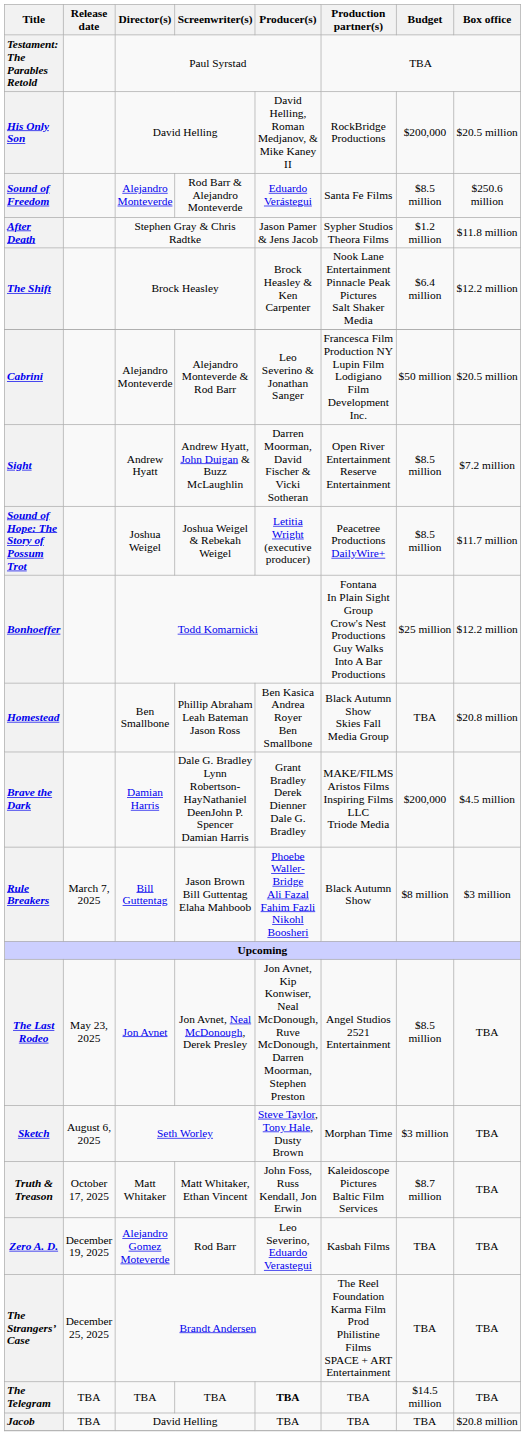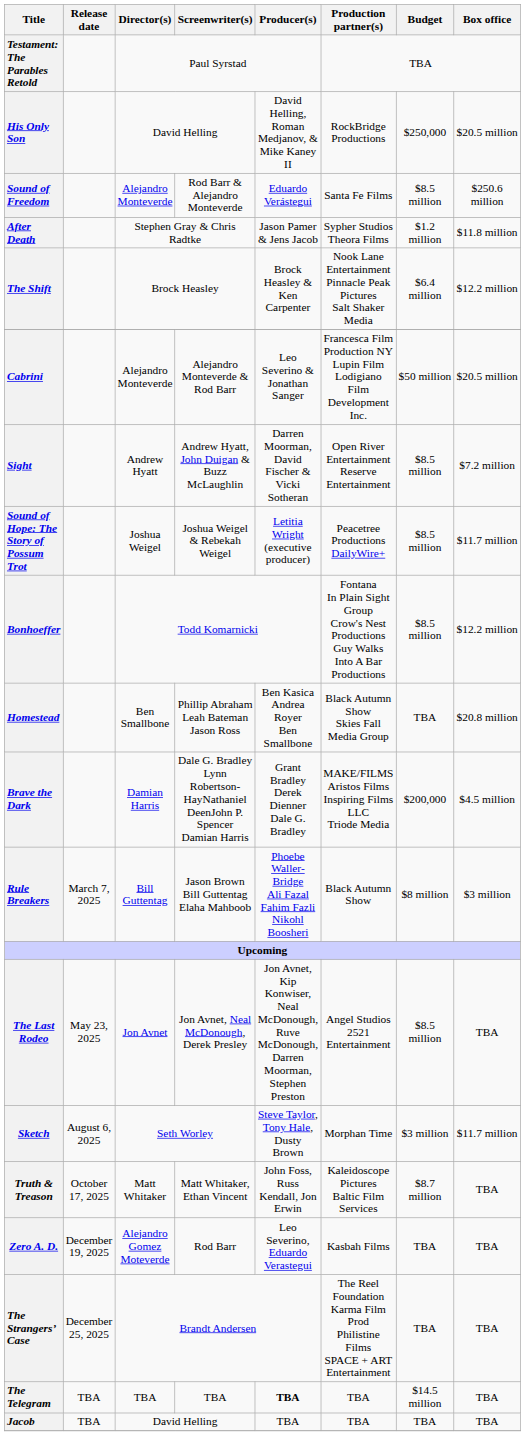(425, 132) $200,000 -> (425, 132) $250,000
(425, 629) $25 million -> (425, 629) $8.5 million
(487, 1133) TBA -> (487, 1133) $11.7 million
(487, 1421) $20.8 million -> (487, 1421) TBA
